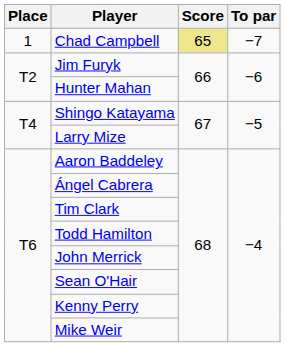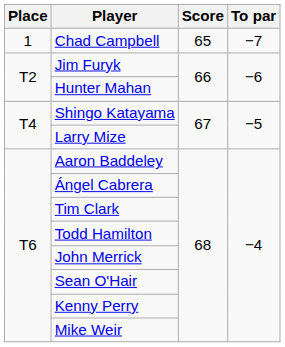(203, 40) khaki background -> (203, 40) no background
